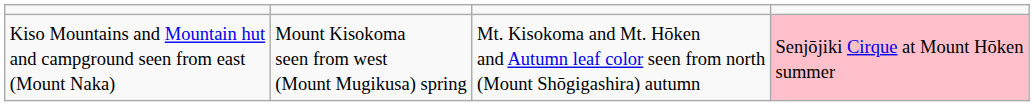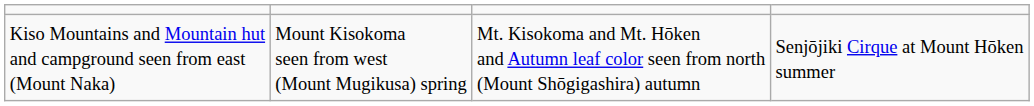(899, 58) pink background -> (899, 58) no background
